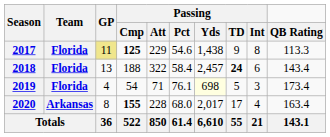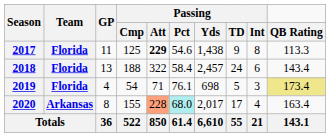(106, 50) khaki background -> (106, 50) no background
(132, 50) bold -> (132, 50) normal
(158, 50) normal -> (158, 50) bold
(237, 68) bold -> (237, 68) normal
(210, 86) lightyellow background -> (210, 86) no background
(296, 86) no background -> (296, 86) khaki background
(132, 104) bold -> (132, 104) normal
(158, 104) no background -> (158, 104) lightsalmon background
(182, 104) no background -> (182, 104) paleturquoise background
